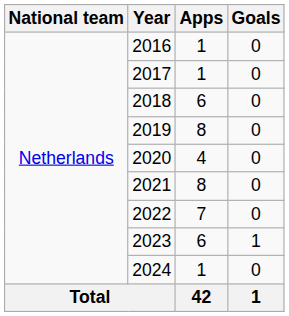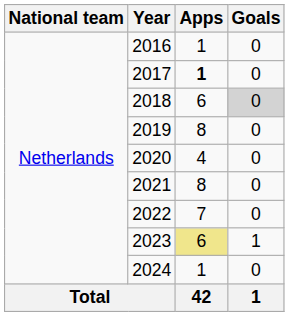(201, 74) normal -> (201, 74) bold
(256, 102) no background -> (256, 102) lightgrey background
(201, 241) no background -> (201, 241) khaki background
